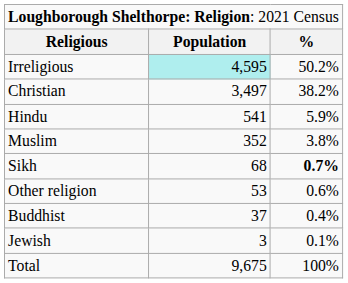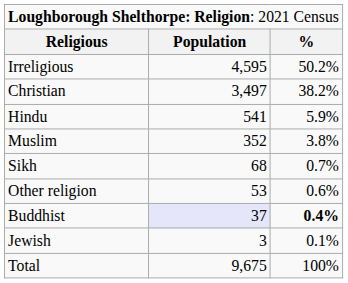(249, 66) paleturquoise background -> (249, 66) no background
(321, 166) bold -> (323, 166) normal
(259, 215) no background -> (259, 215) lavender background
(323, 215) normal -> (321, 215) bold
